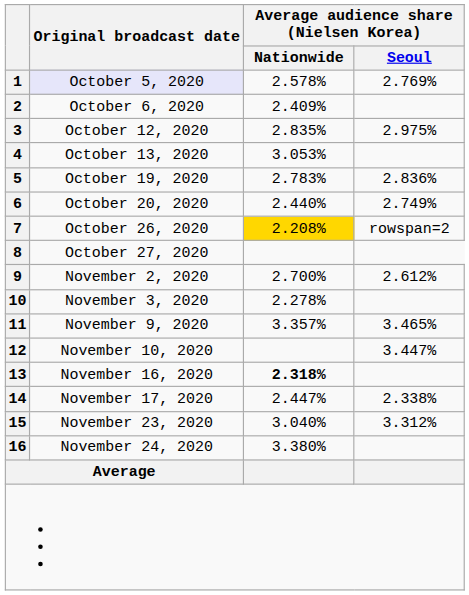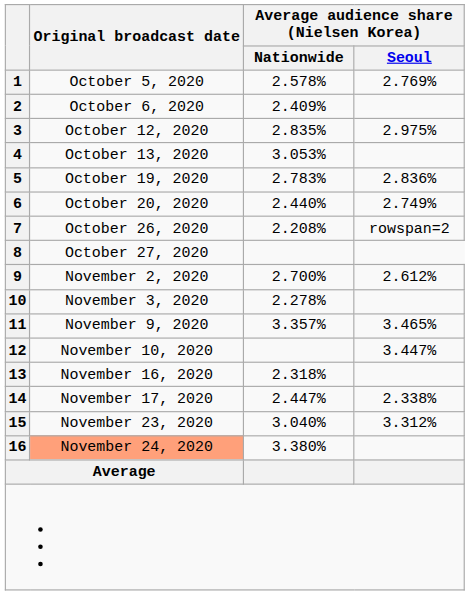(137, 82) lavender background -> (137, 82) no background
(299, 228) gold background -> (299, 228) no background
(299, 375) bold -> (299, 375) normal
(137, 448) no background -> (137, 448) lightsalmon background
